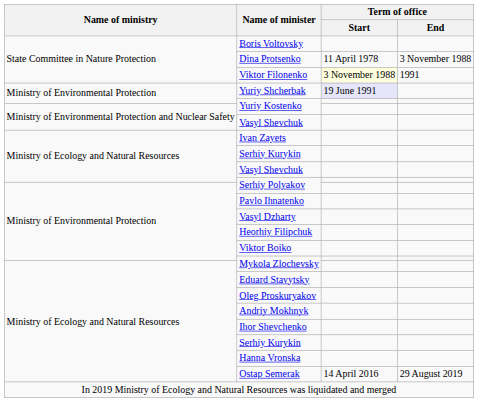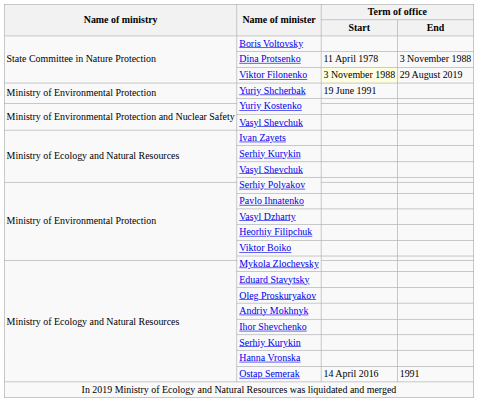(410, 75) 1991 -> (431, 75) 29 August 2019
(350, 91) lavender background -> (350, 91) no background
(431, 374) 29 August 2019 -> (410, 374) 1991
